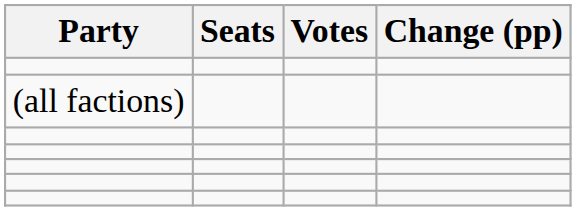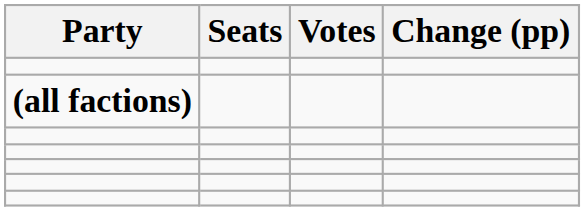(99, 100) normal -> (102, 100) bold
